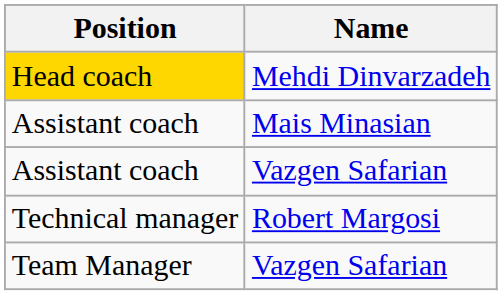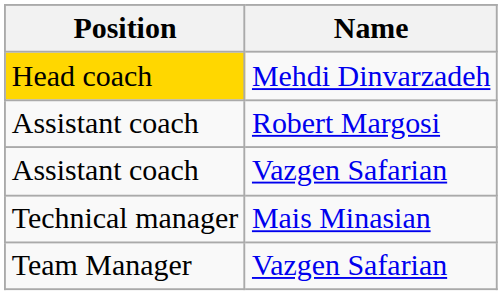(341, 123) Mais Minasian -> (346, 123) Robert Margosi
(346, 218) Robert Margosi -> (341, 218) Mais Minasian
